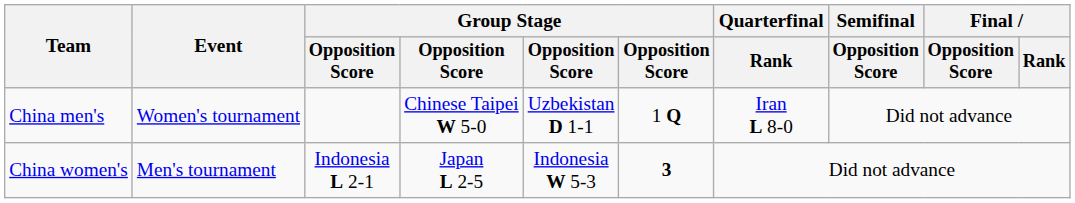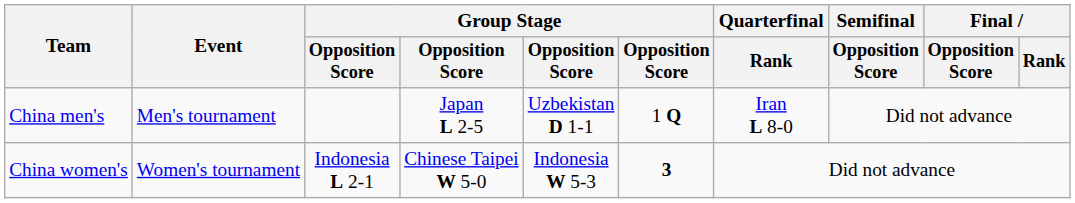(218, 115) Women's tournament -> (206, 115) Men's tournament
(461, 115) Chinese Taipei W 5-0 -> (461, 115) Japan L 2-5
(206, 170) Men's tournament -> (218, 170) Women's tournament
(461, 170) Japan L 2-5 -> (461, 170) Chinese Taipei W 5-0
